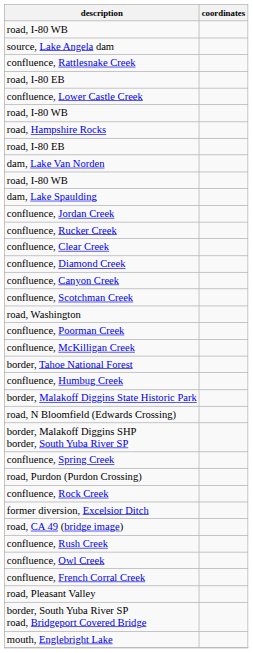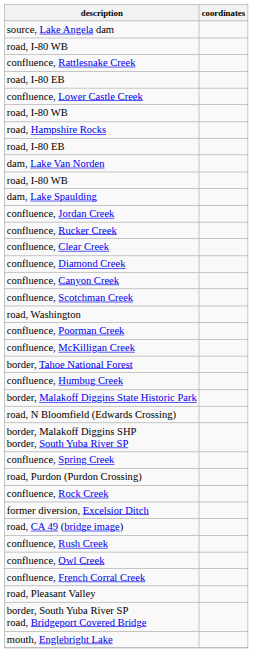(37, 29) road, I-80 WB -> (60, 29) source, Lake Angela dam
(60, 46) source, Lake Angela dam -> (37, 46) road, I-80 WB
